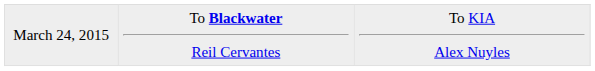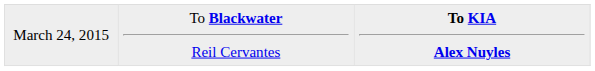(472, 35) normal -> (472, 35) bold
